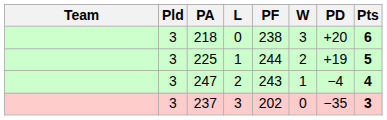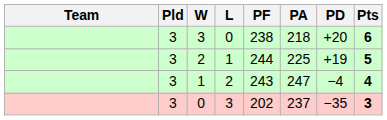columns swapped: (303, 15) <-> (205, 15)
